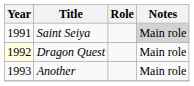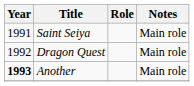(163, 33) lightgrey background -> (163, 33) no background
(19, 52) lightyellow background -> (19, 52) no background
(19, 71) normal -> (19, 71) bold
